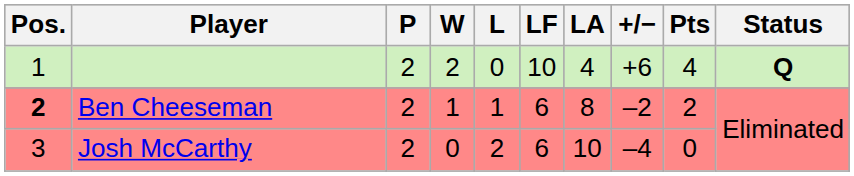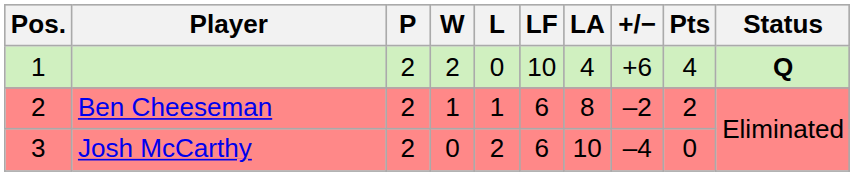(38, 107) bold -> (38, 107) normal
